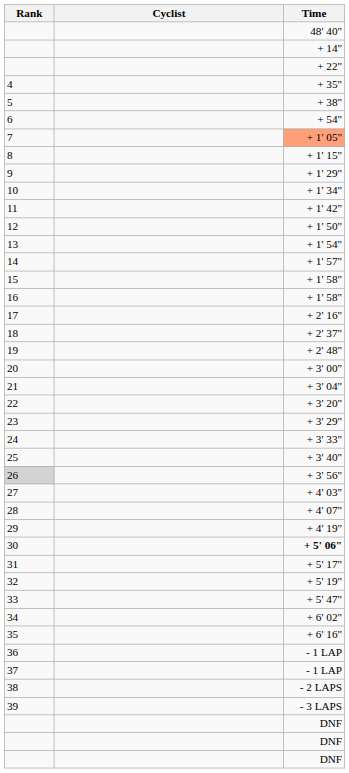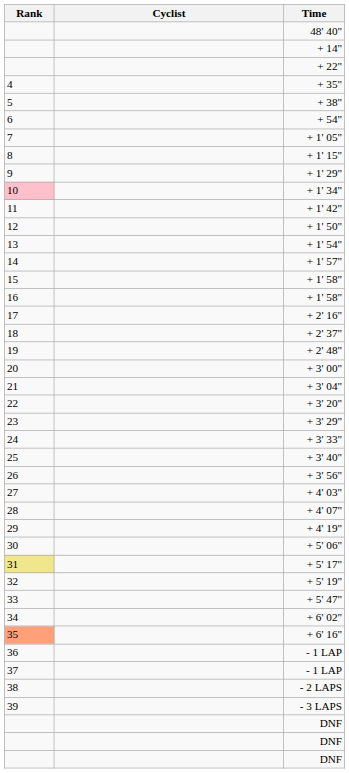(324, 137) lightsalmon background -> (324, 137) no background
(13, 191) no background -> (13, 191) pink background
(13, 475) lightgrey background -> (13, 475) no background
(323, 546) bold -> (324, 546) normal
(13, 564) no background -> (13, 564) khaki background
(13, 635) no background -> (13, 635) lightsalmon background
